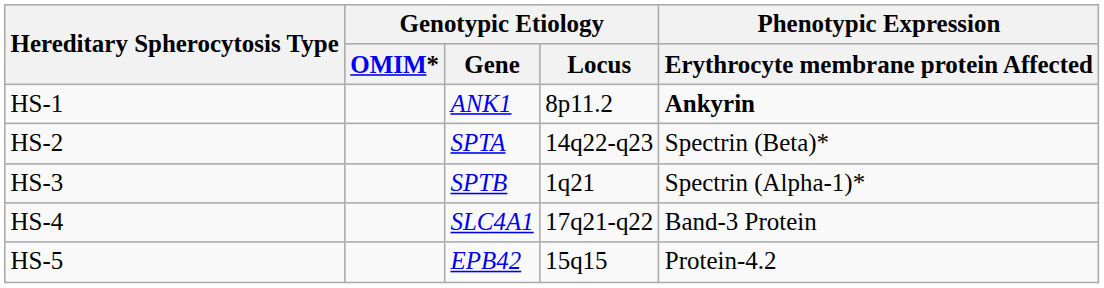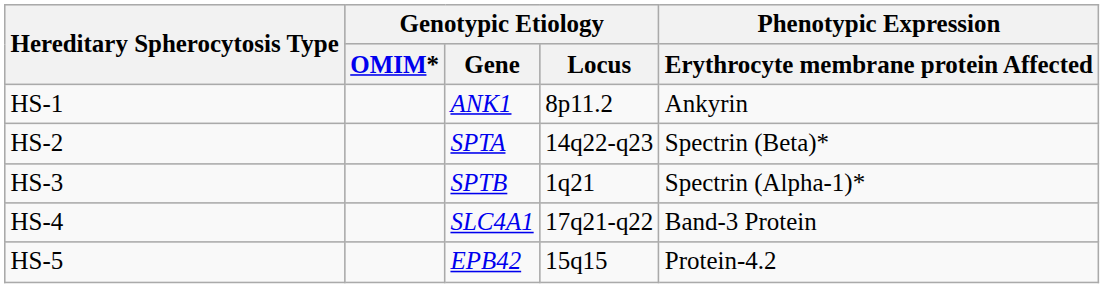(710, 103) bold -> (706, 103) normal
